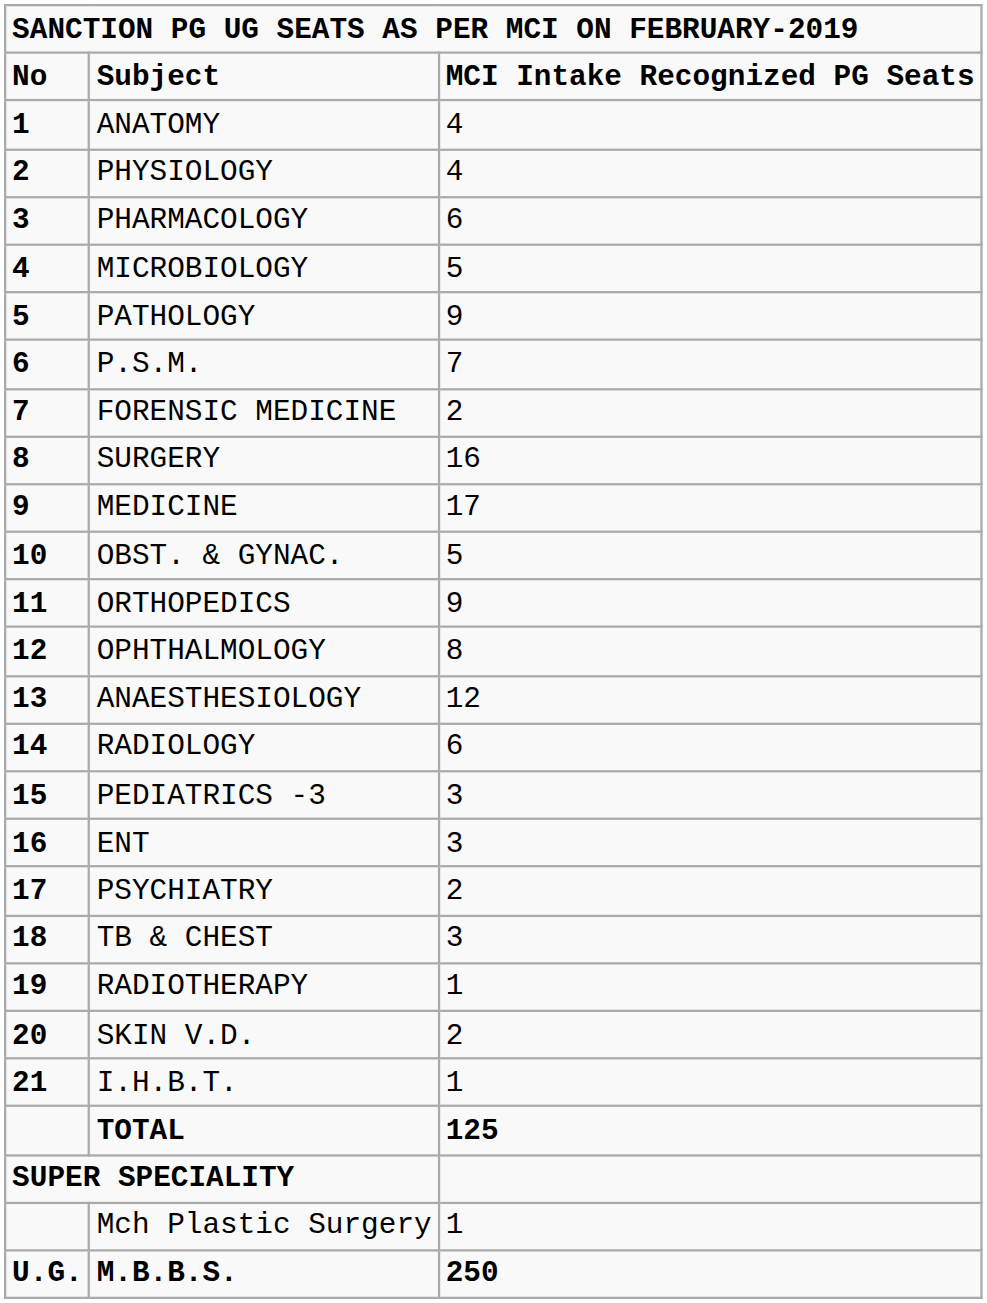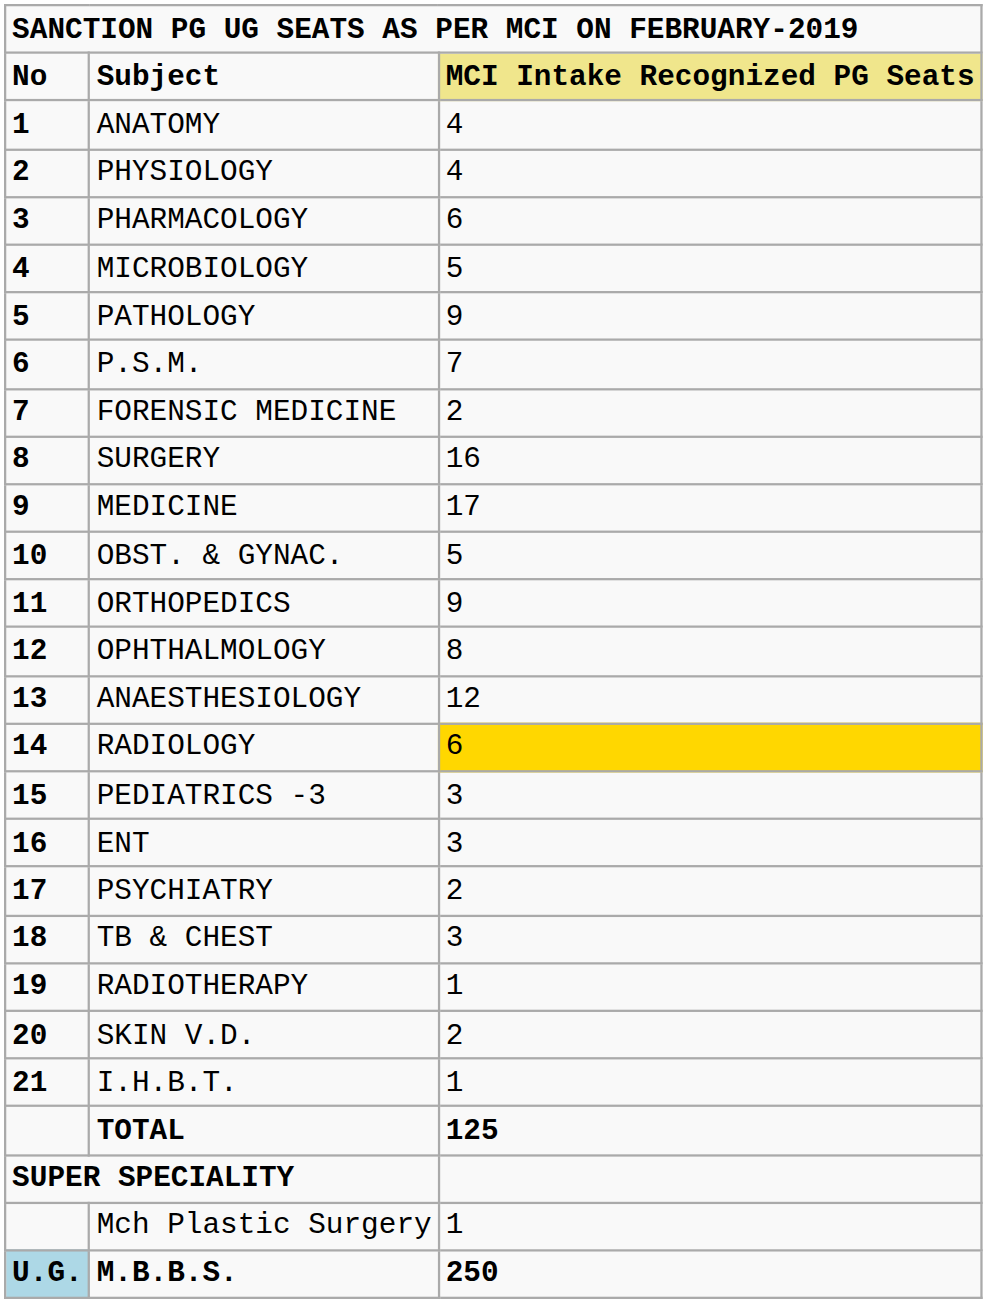(710, 77) no background -> (710, 77) khaki background
(454, 747) no background -> (454, 747) gold background
(47, 1274) no background -> (47, 1274) lightblue background
